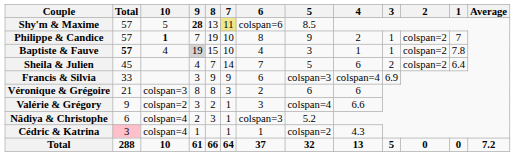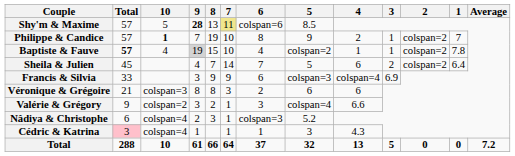(309, 51) 3 -> (309, 51) colspan=2
(309, 131) colspan=2 -> (309, 131) 3
